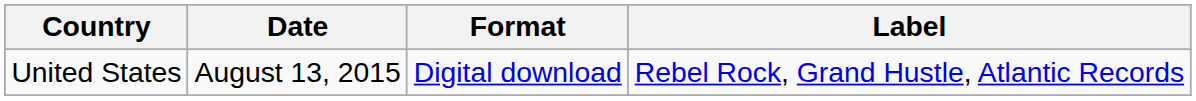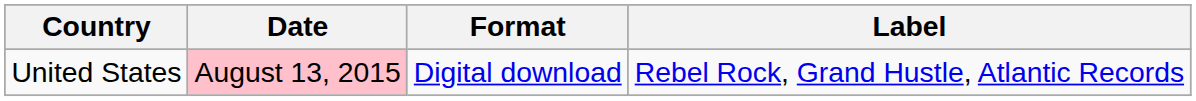(298, 71) no background -> (298, 71) pink background
